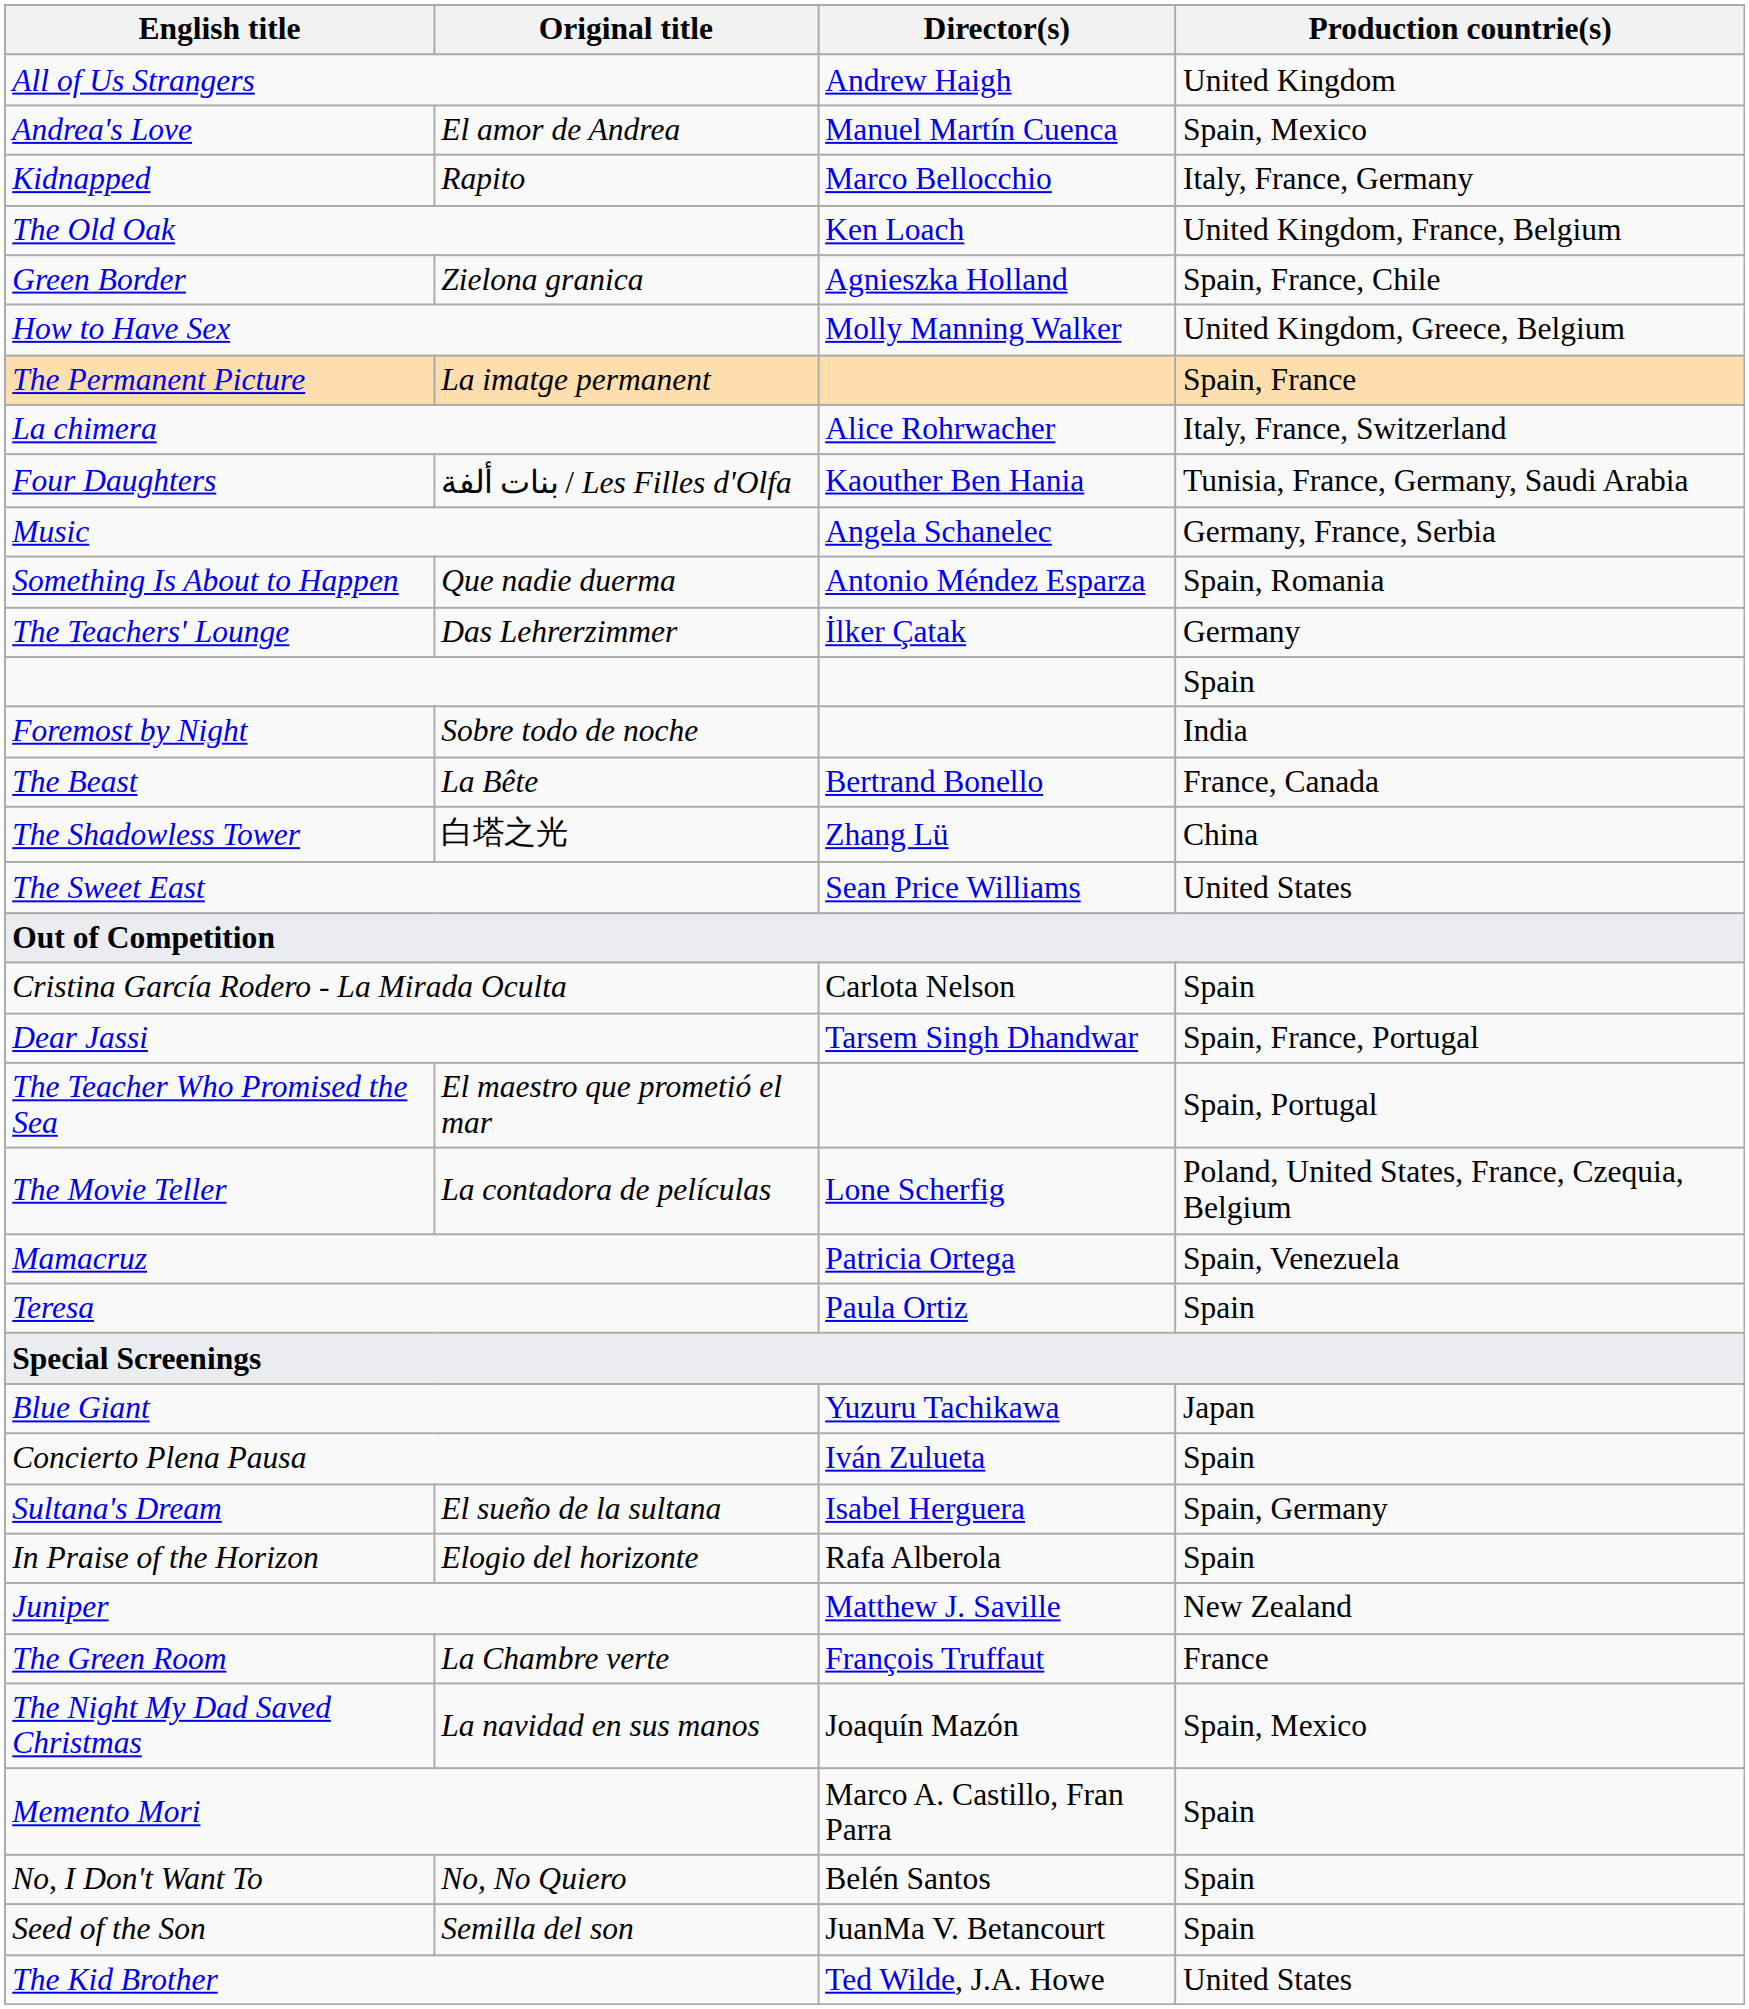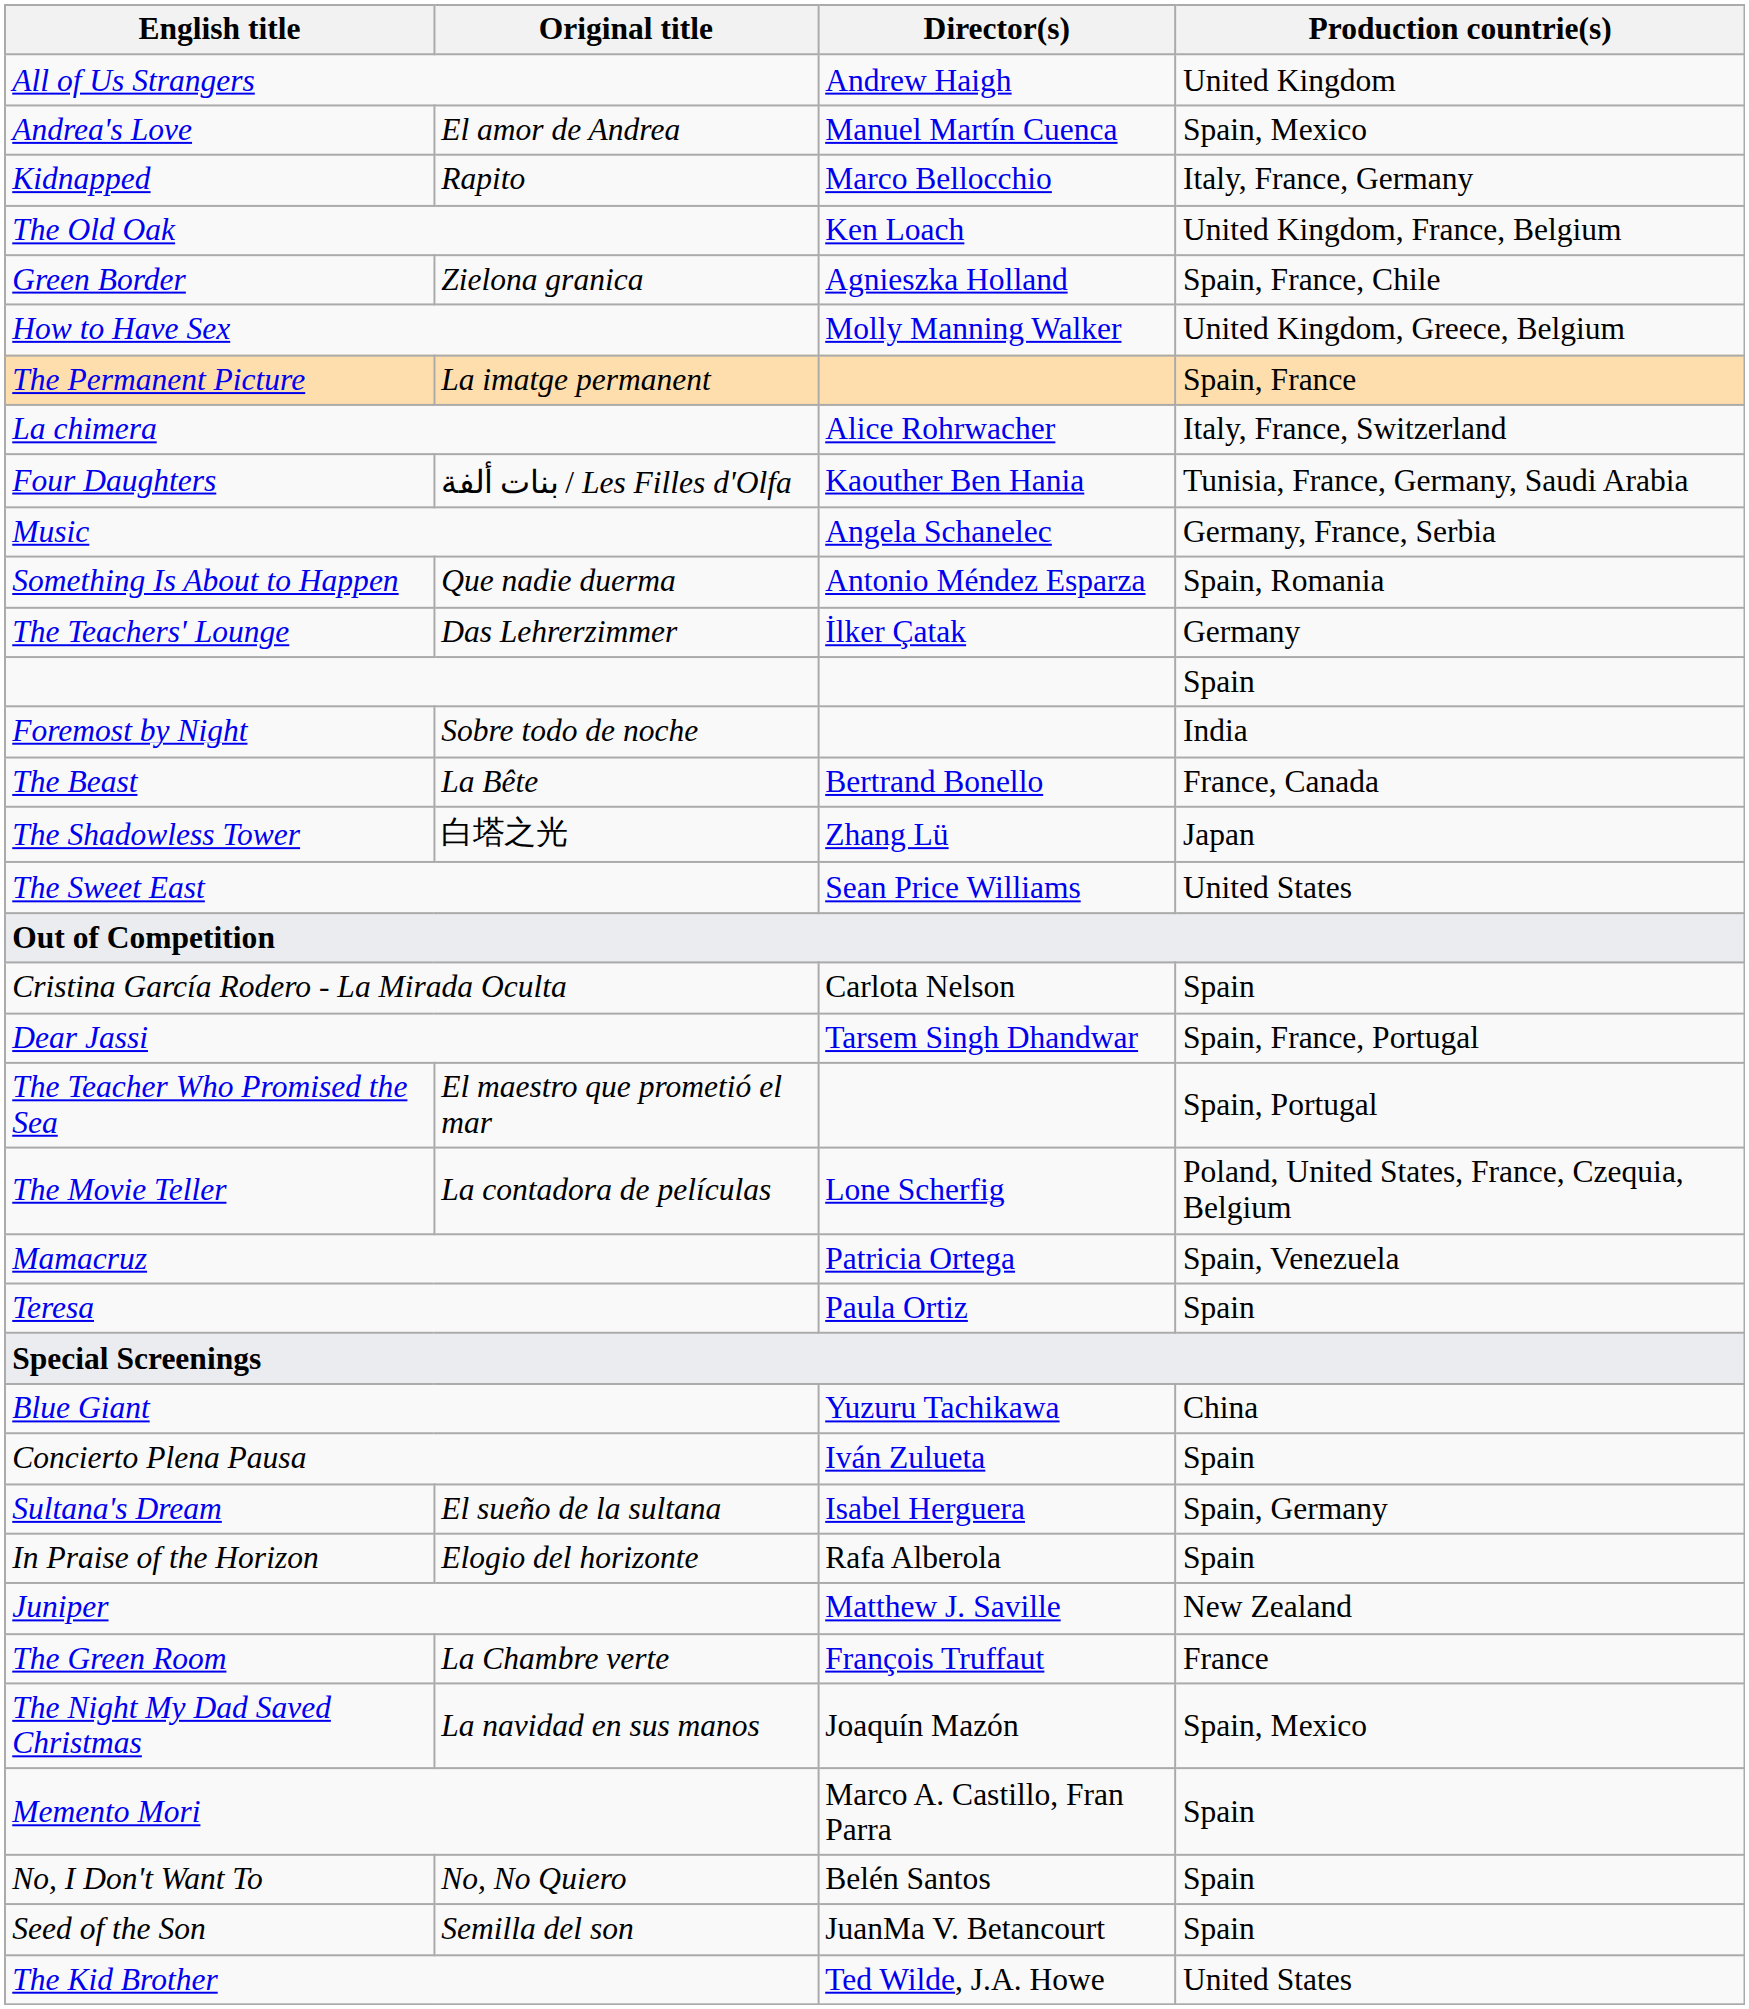(1221, 834) China -> (1219, 834) Japan
(1219, 1408) Japan -> (1221, 1408) China
